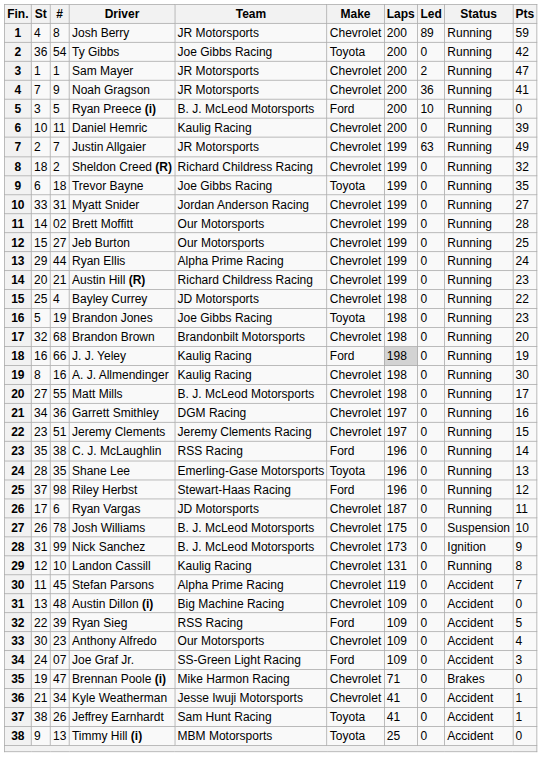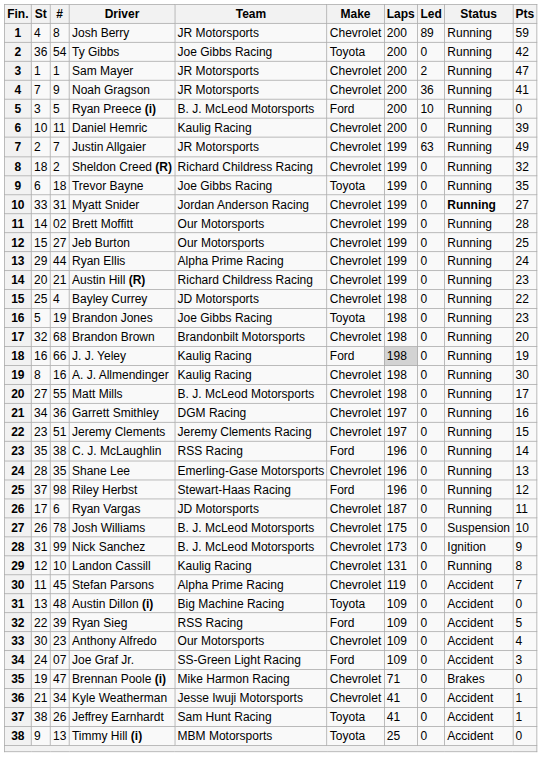(470, 204) normal -> (472, 204) bold
(348, 470) Toyota -> (356, 470) Chevrolet
(356, 603) Chevrolet -> (348, 603) Toyota
